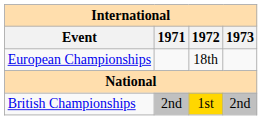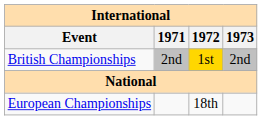rows swapped: (79, 59) <-> (72, 103)
